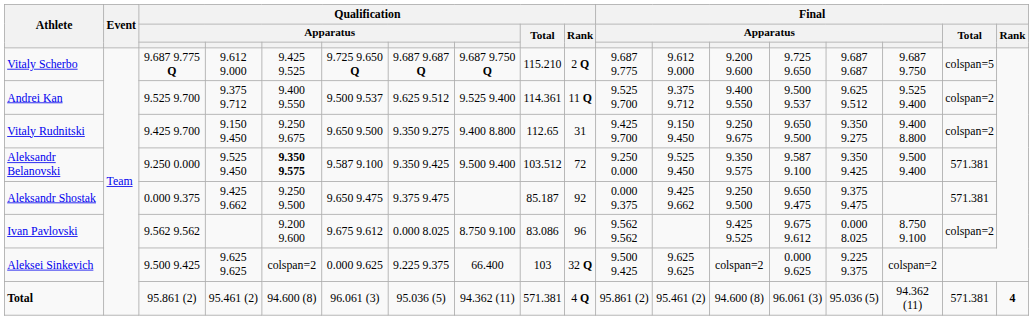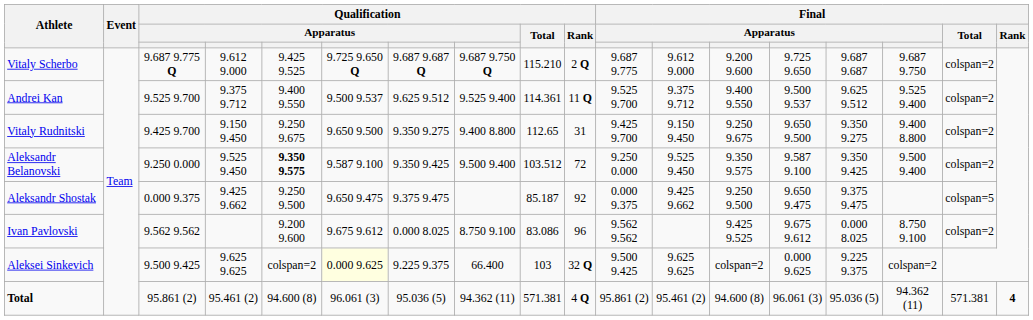(970, 64) colspan=5 -> (970, 64) colspan=2
(970, 165) 571.381 -> (970, 165) colspan=2
(970, 198) 571.381 -> (970, 198) colspan=5
(355, 265) no background -> (355, 265) lightyellow background
